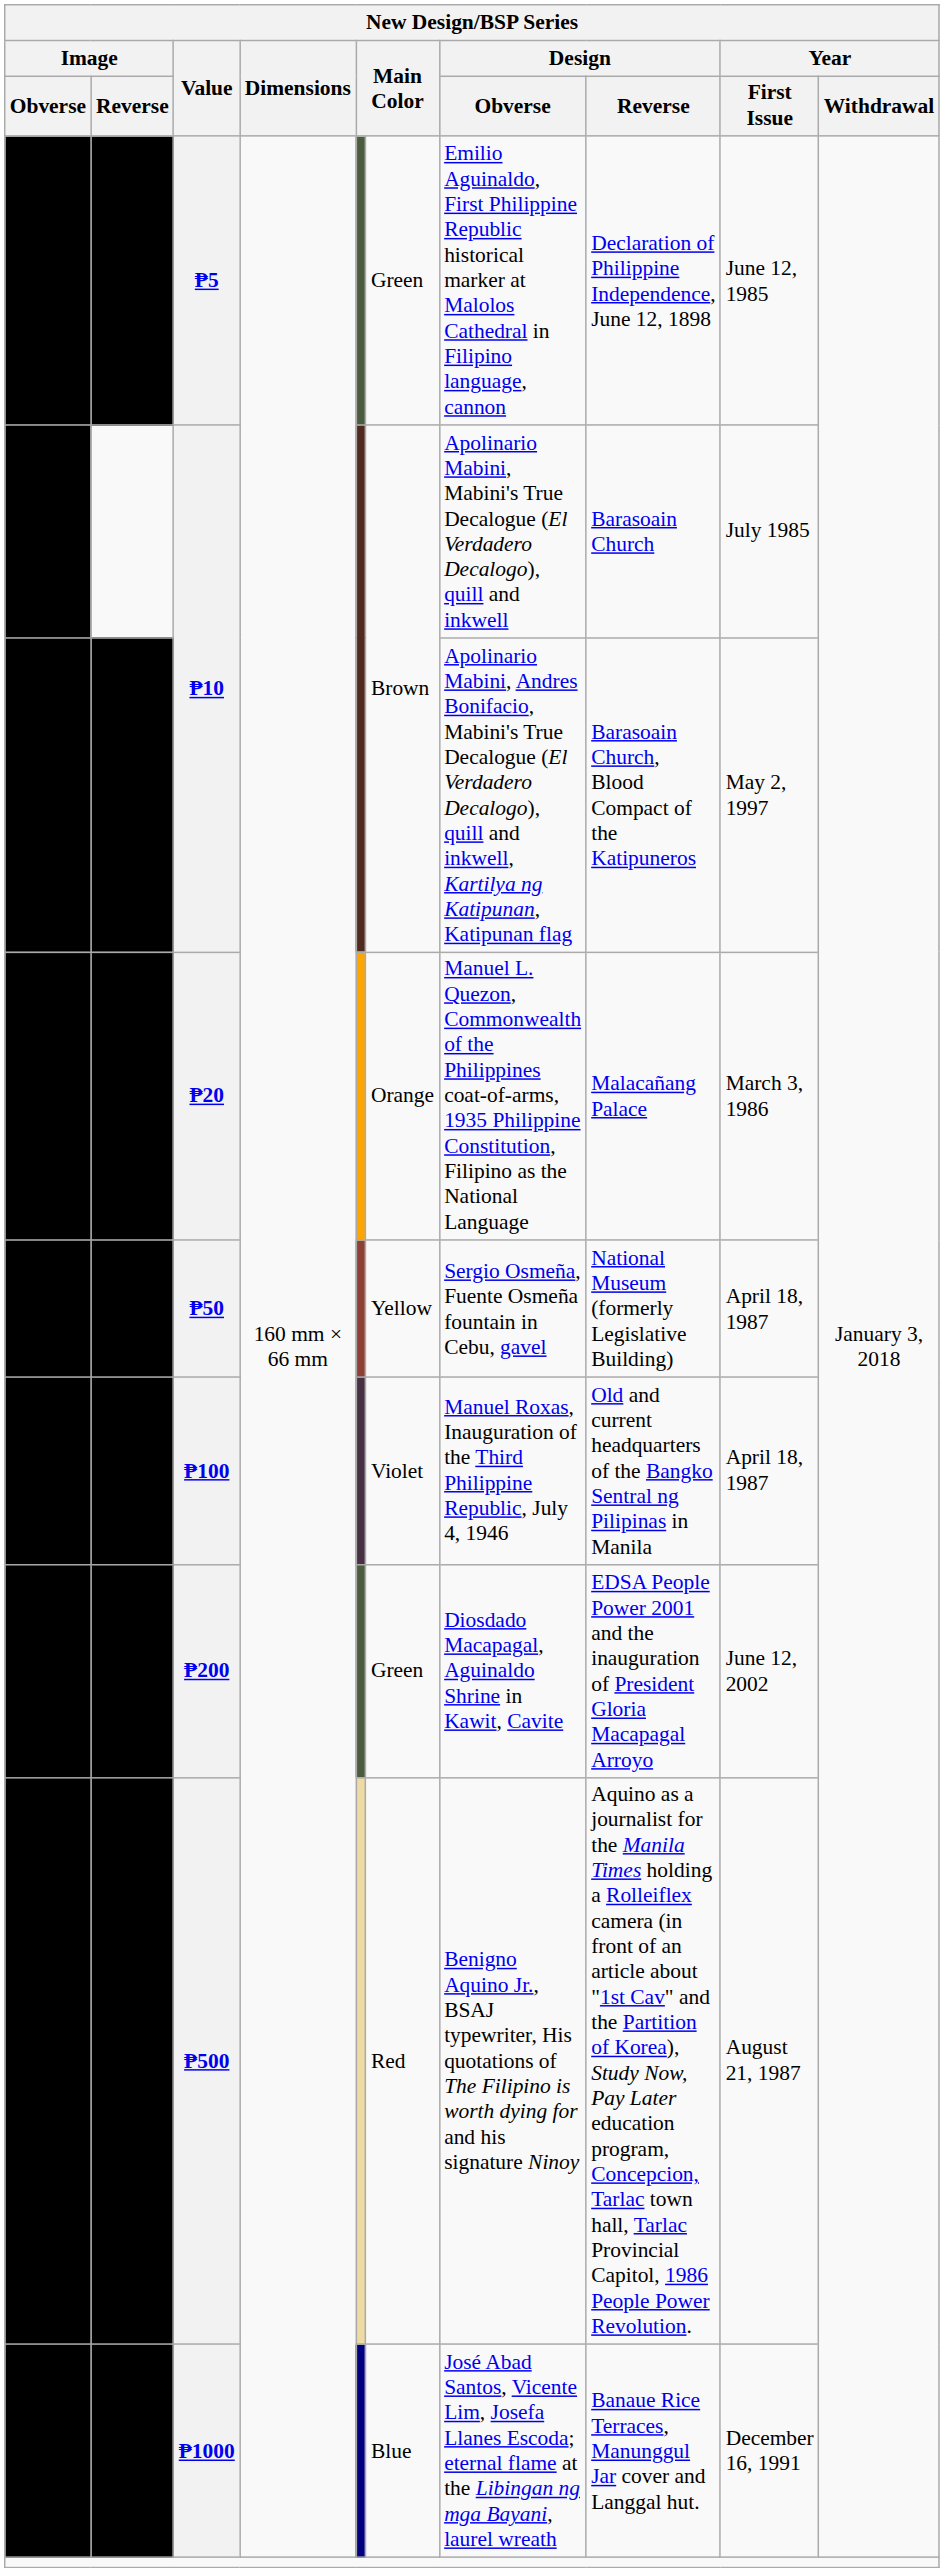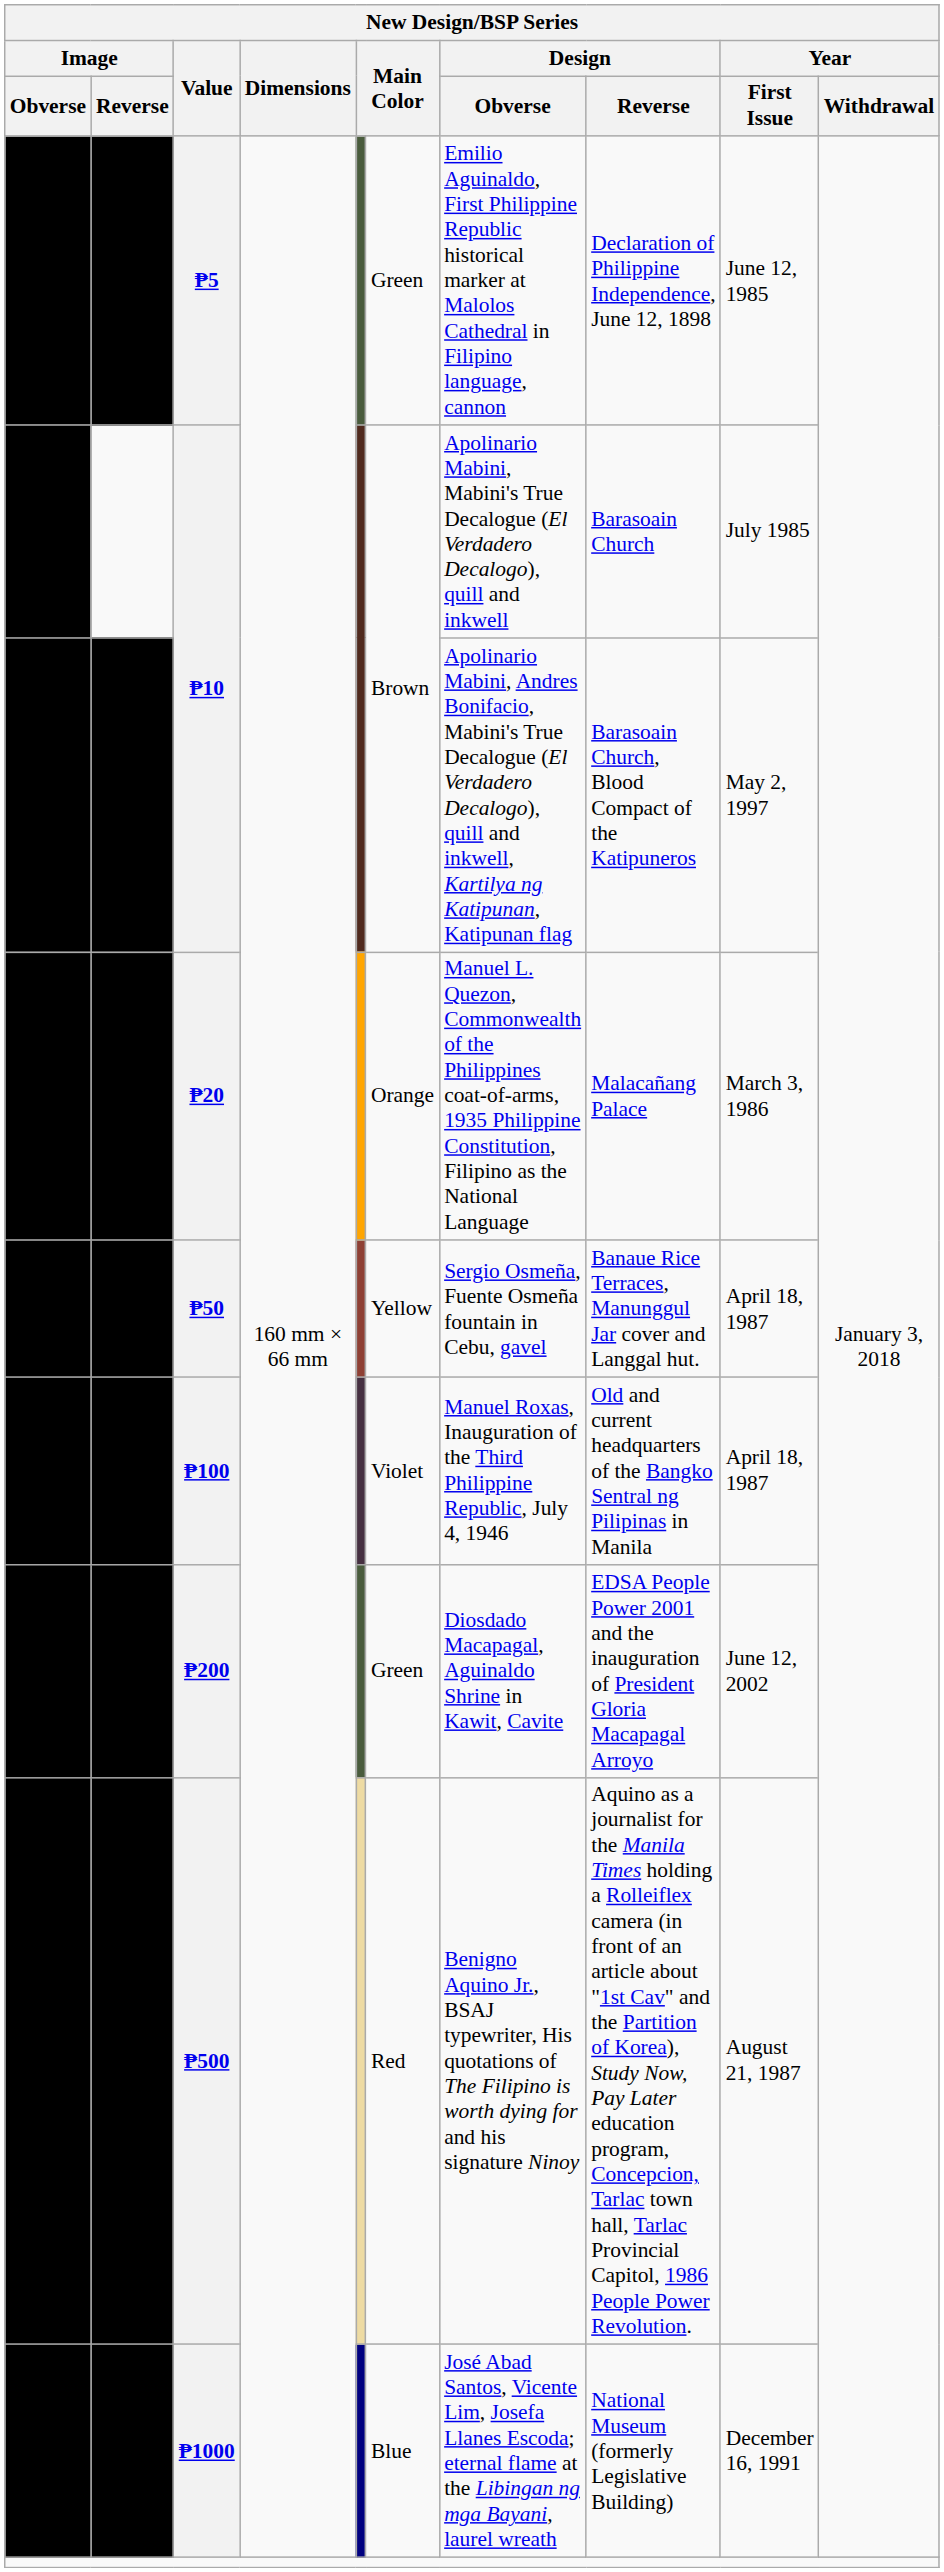(639, 1308) National Museum (formerly Legislative Building) -> (648, 1308) Banaue Rice Terraces, Manunggul Jar cover and Langgal hut.
(648, 2450) Banaue Rice Terraces, Manunggul Jar cover and Langgal hut. -> (639, 2450) National Museum (formerly Legislative Building)
